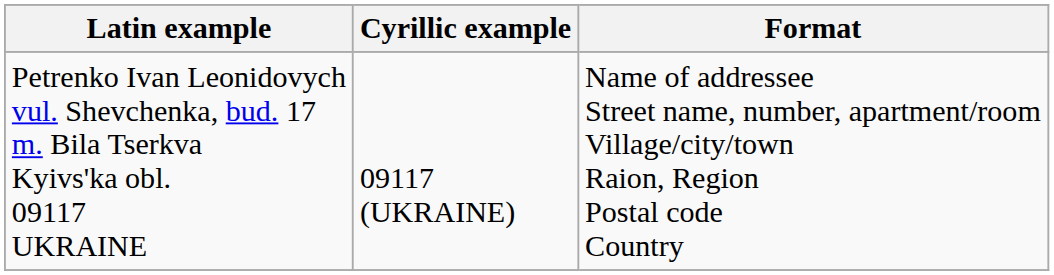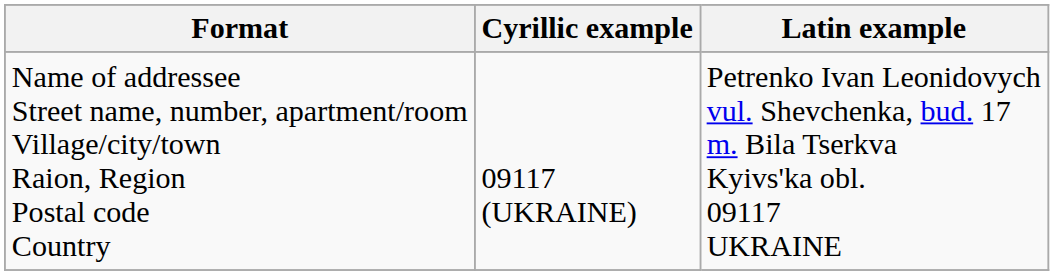columns swapped: (813, 28) <-> (179, 28)
